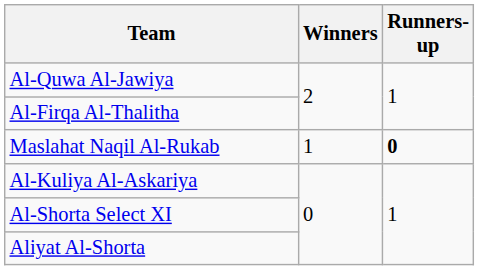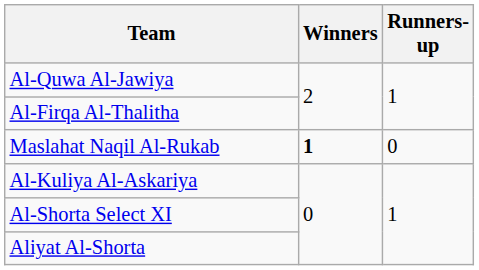(308, 147) normal -> (308, 147) bold
(392, 147) bold -> (392, 147) normal
